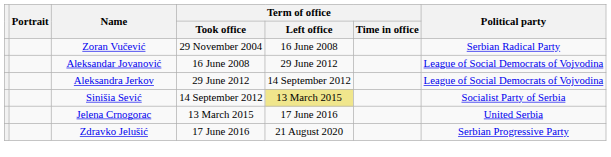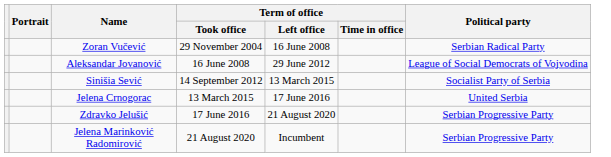- row: (114, 81)
(309, 98) khaki background -> (301, 81) no background
+ row: (114, 138)
